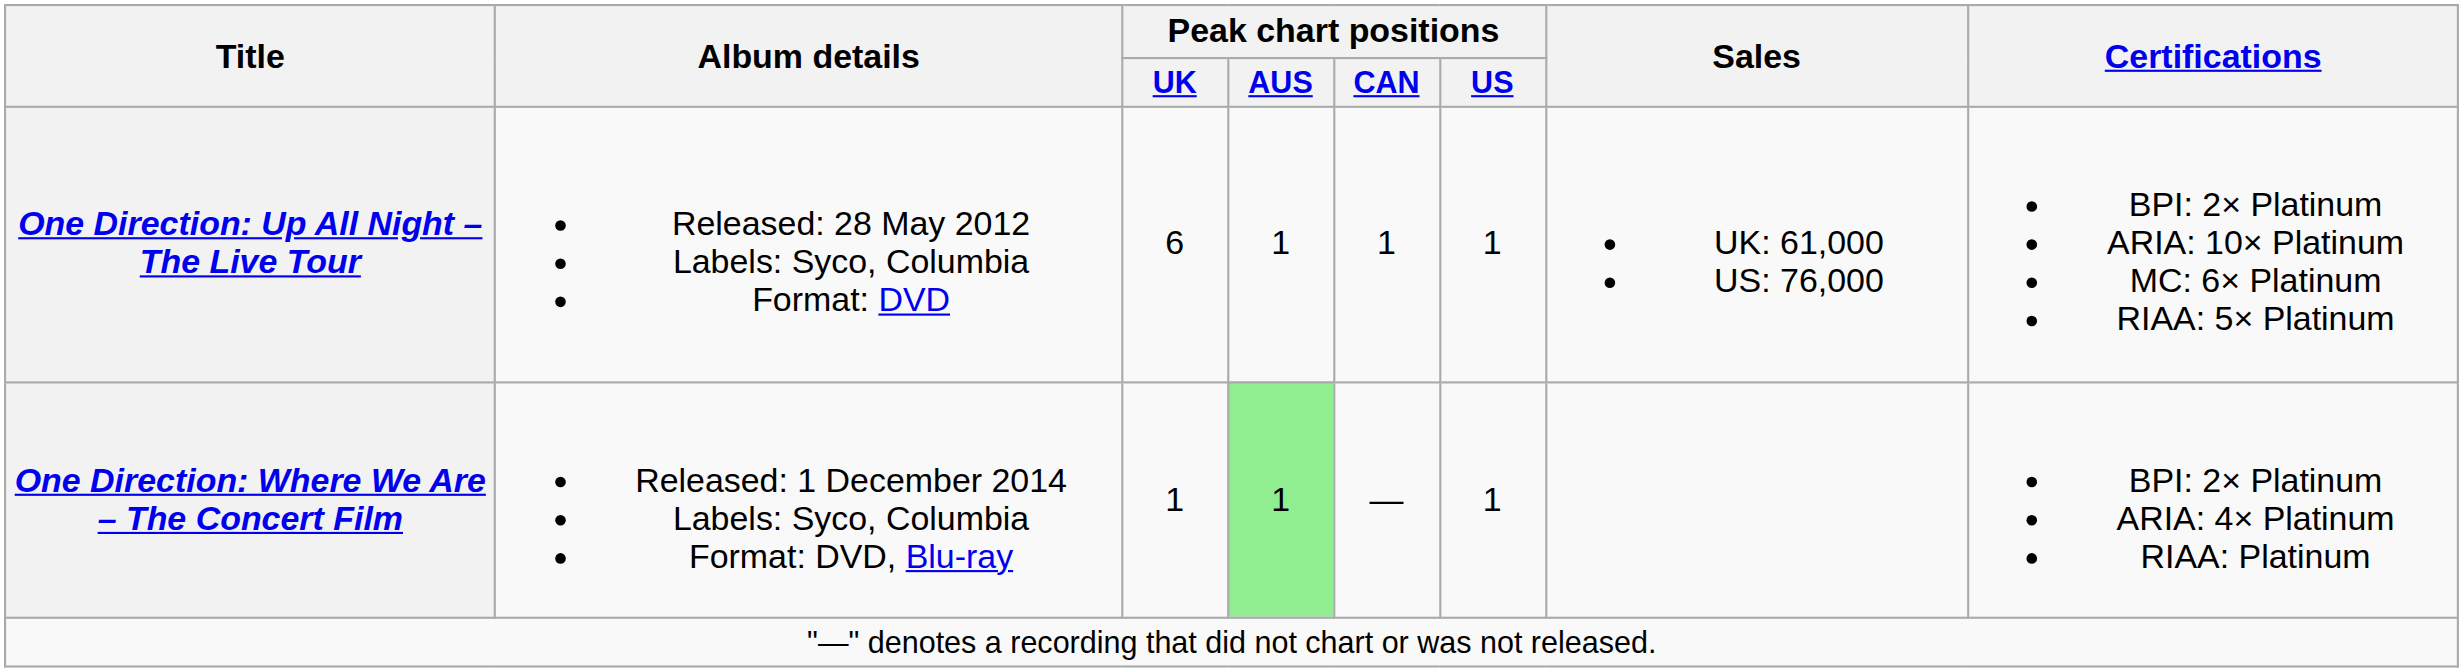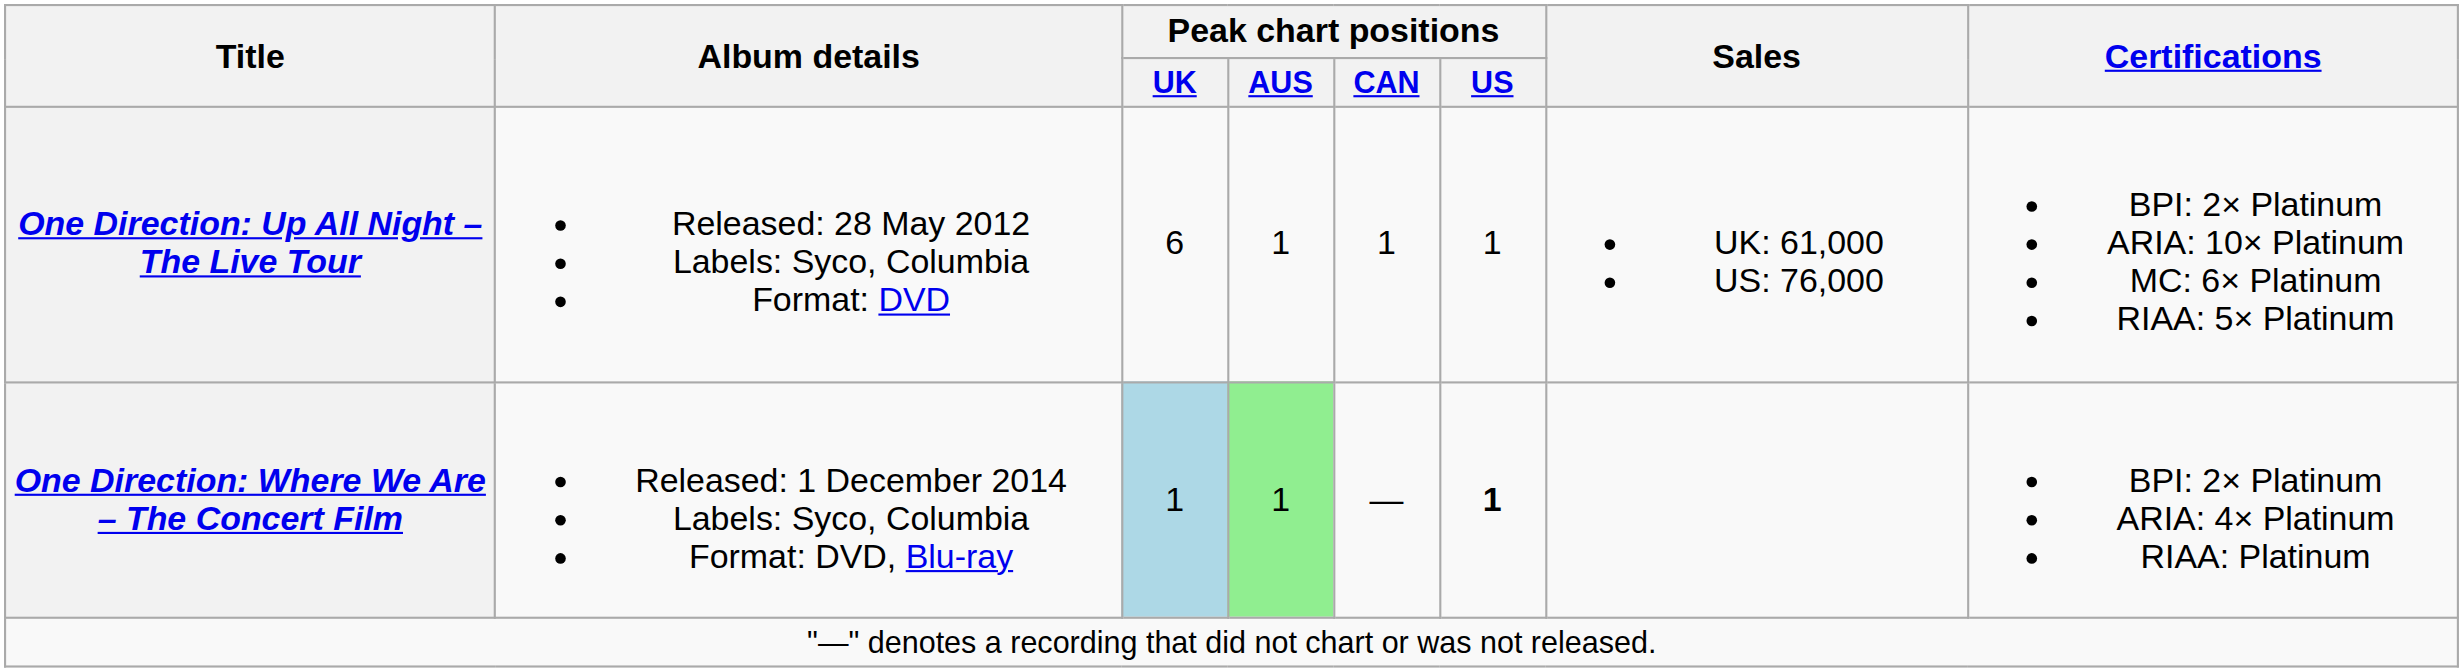(1175, 498) no background -> (1175, 498) lightblue background
(1492, 498) normal -> (1492, 498) bold
